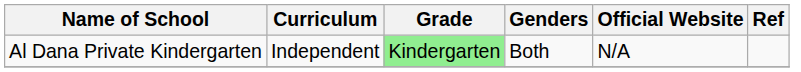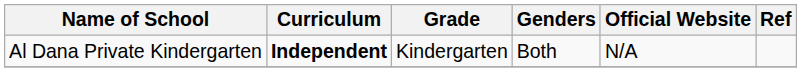(325, 50) normal -> (329, 50) bold
(444, 50) lightgreen background -> (452, 50) no background
